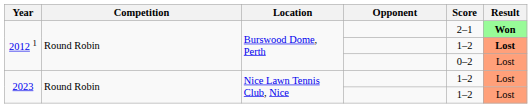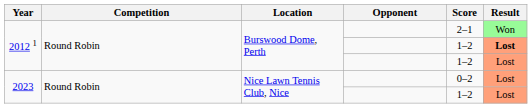(505, 29) bold -> (505, 29) normal
(465, 62) 0–2 -> (465, 62) 1–2
(465, 78) 1–2 -> (465, 78) 0–2
